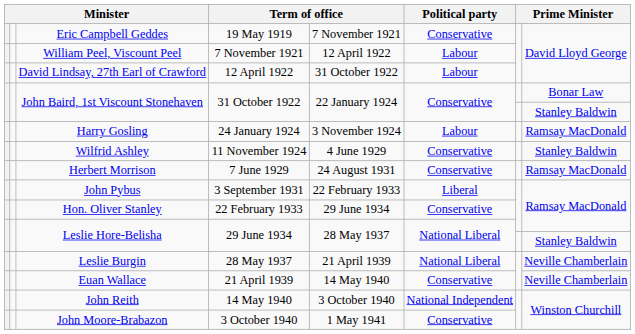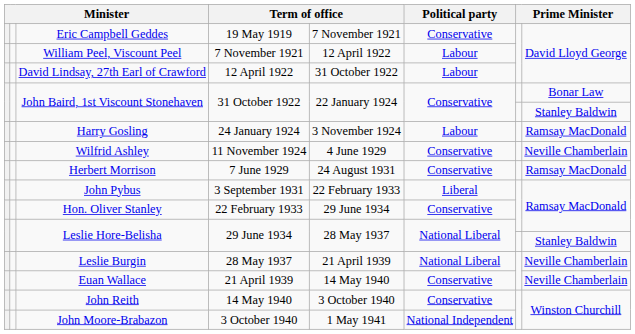(576, 151) Stanley Baldwin -> (576, 151) Neville Chamberlain
(460, 300) National Independent -> (460, 300) Conservative
(460, 319) Conservative -> (460, 319) National Independent
